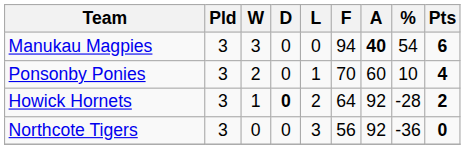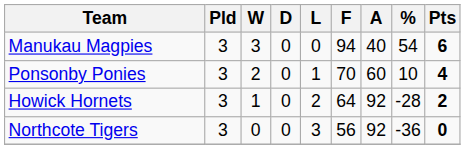(376, 46) bold -> (376, 46) normal
(286, 102) bold -> (286, 102) normal
